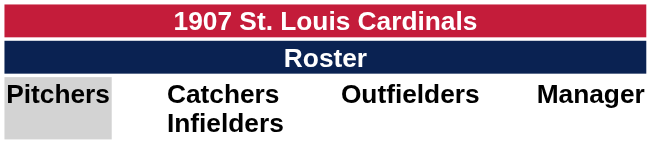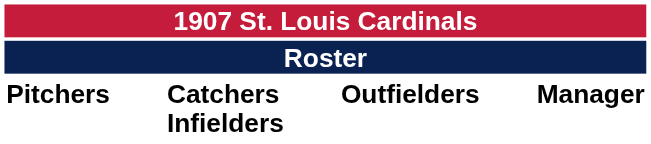(58, 94) lightgrey background -> (58, 94) no background
